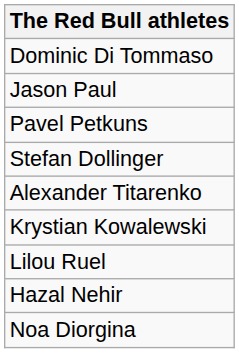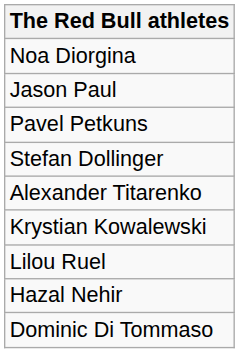(111, 55) Dominic Di Tommaso -> (73, 55) Noa Diorgina
(73, 329) Noa Diorgina -> (111, 329) Dominic Di Tommaso
